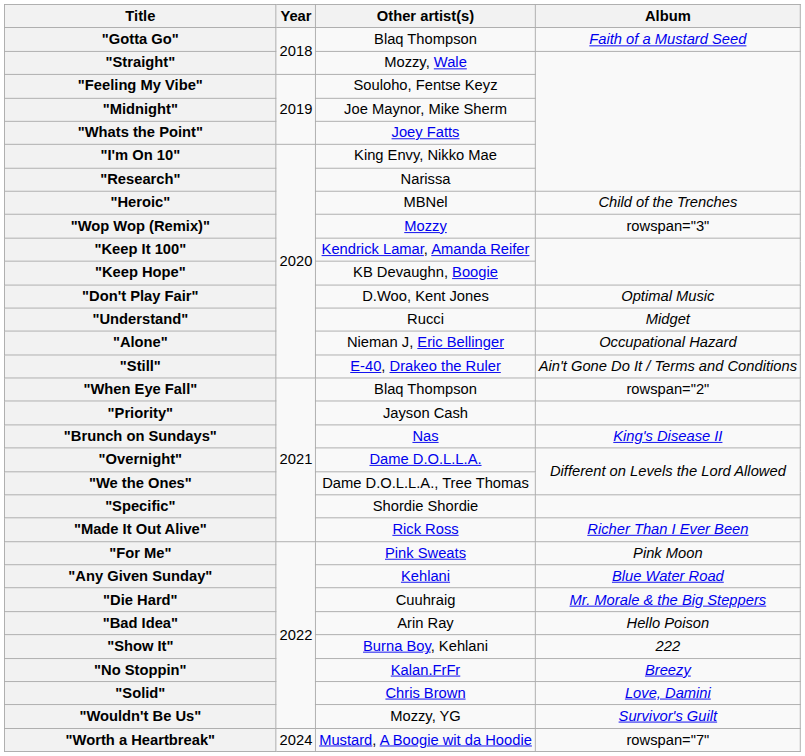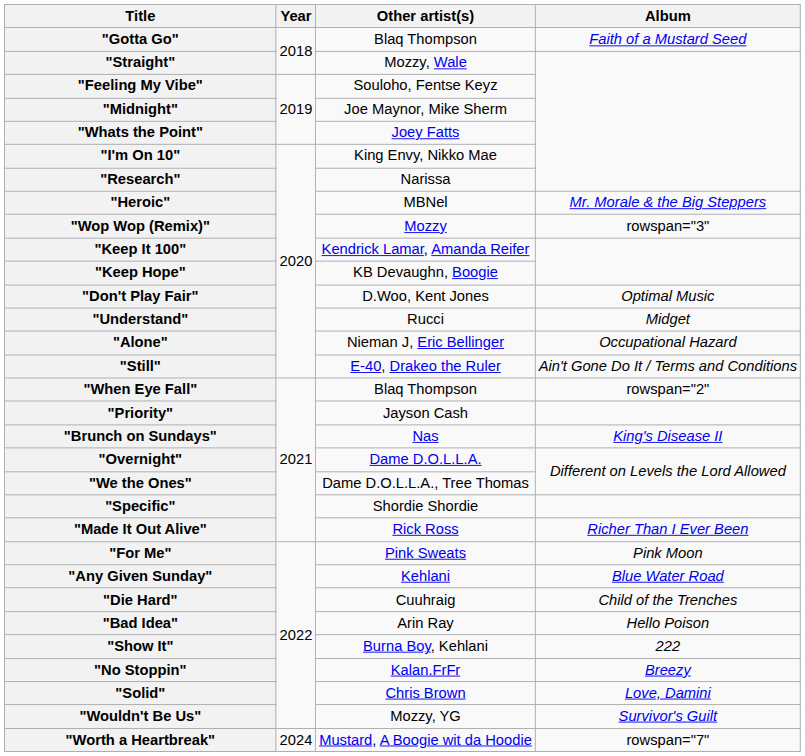(668, 202) Child of the Trenches -> (668, 202) Mr. Morale & the Big Steppers
(668, 599) Mr. Morale & the Big Steppers -> (668, 599) Child of the Trenches
